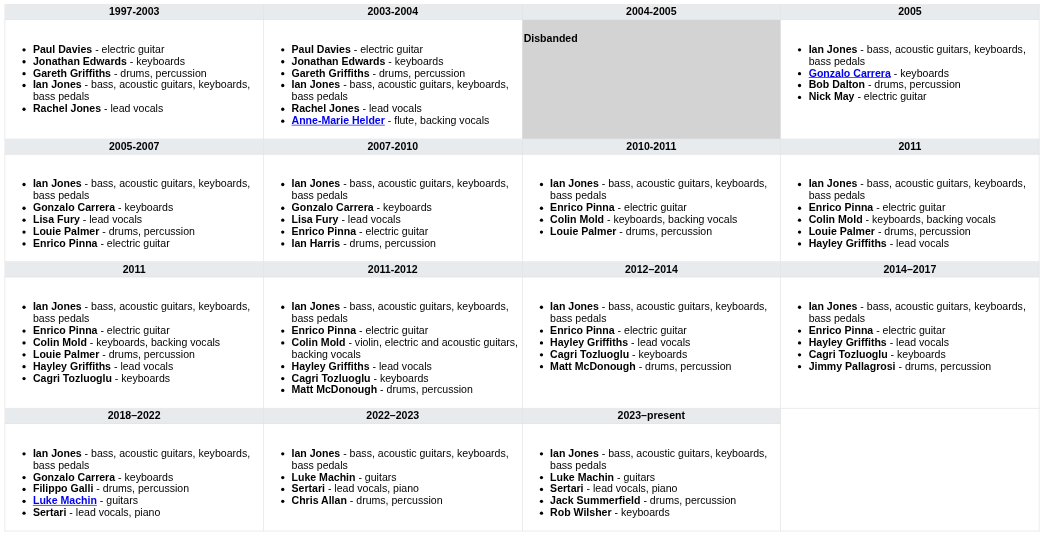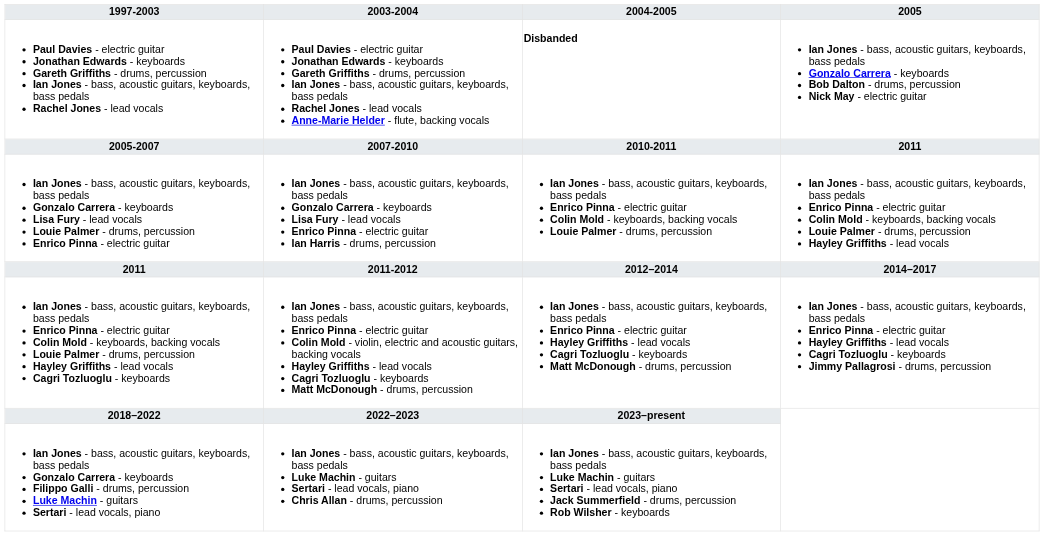(551, 39) lightgrey background -> (551, 39) no background
